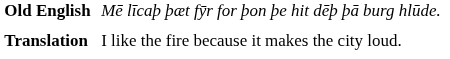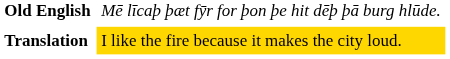(251, 40) no background -> (251, 40) gold background
